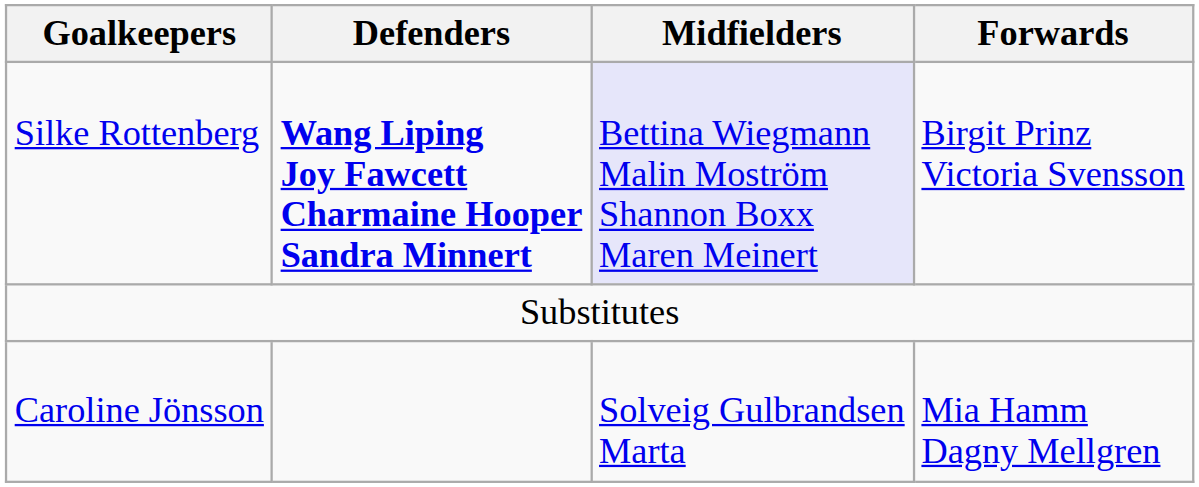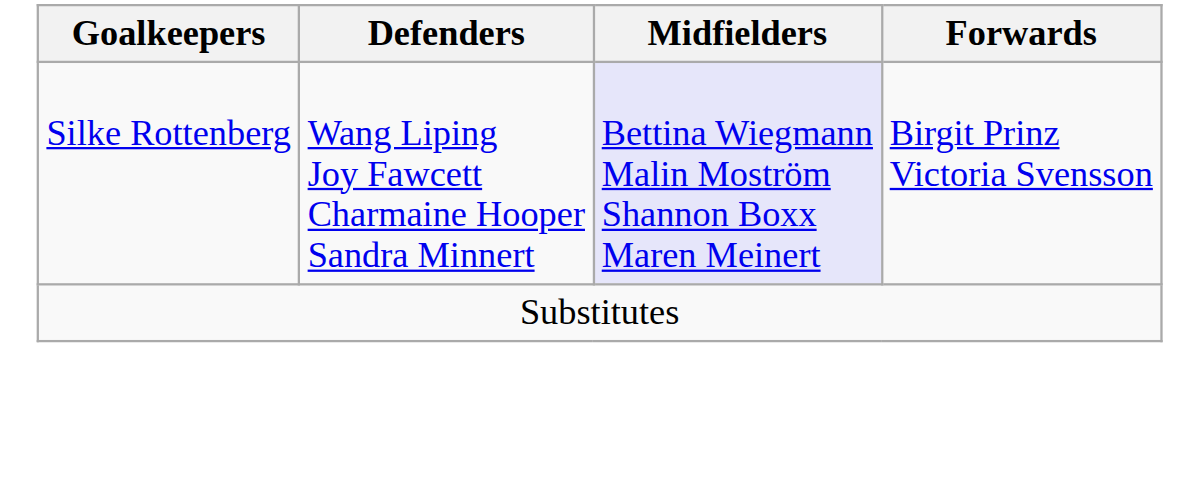(431, 193) bold -> (446, 193) normal
- row: (139, 410)
